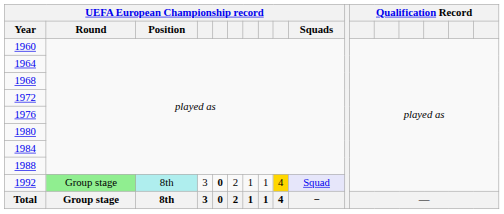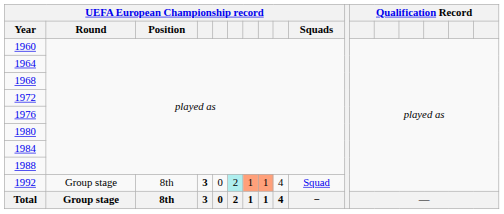(91, 183) lightgreen background -> (91, 183) no background
(167, 183) paleturquoise background -> (167, 183) no background
(205, 183) normal -> (205, 183) bold
(220, 183) bold -> (220, 183) normal
(235, 183) no background -> (235, 183) paleturquoise background
(250, 183) no background -> (250, 183) lightsalmon background
(266, 183) no background -> (266, 183) lightsalmon background
(281, 183) gold background -> (281, 183) no background
(317, 183) lavender background -> (317, 183) no background
